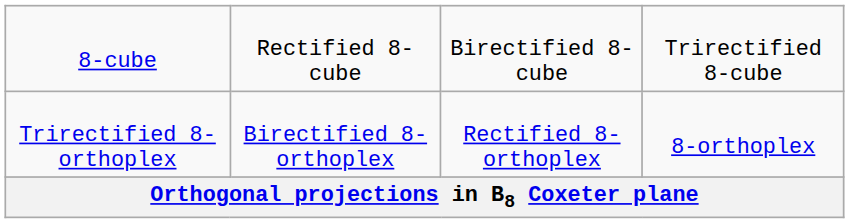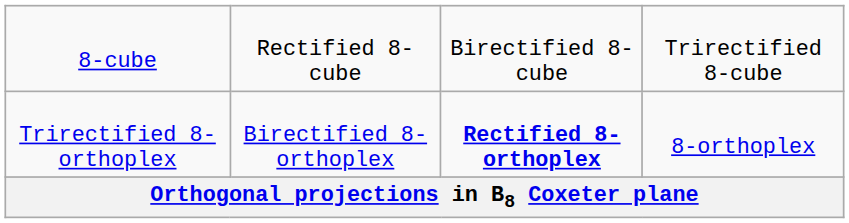(542, 147) normal -> (542, 147) bold
